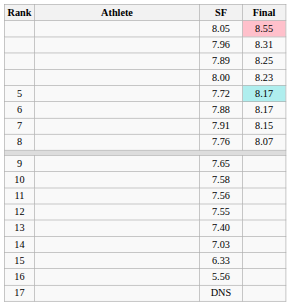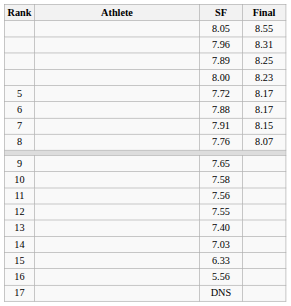(264, 28) pink background -> (264, 28) no background
(264, 93) paleturquoise background -> (264, 93) no background
